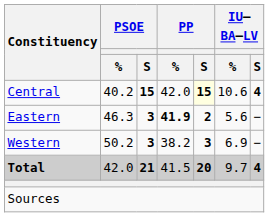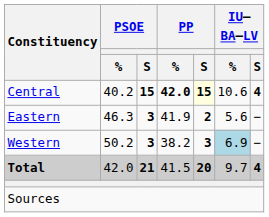(176, 92) normal -> (176, 92) bold
(176, 117) bold -> (176, 117) normal
(236, 142) no background -> (236, 142) lightblue background
